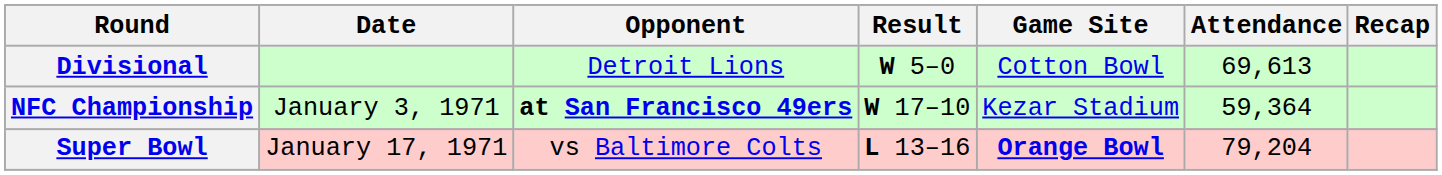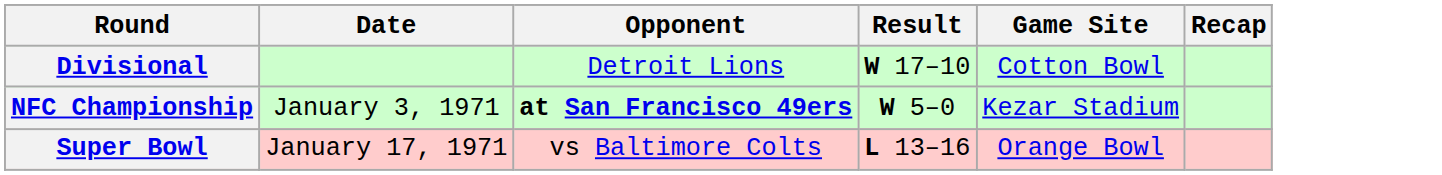- column: (1267, 26)
(917, 67) W 5–0 -> (917, 67) W 17–10
(917, 108) W 17–10 -> (917, 108) W 5–0
(1081, 149) bold -> (1081, 149) normal
